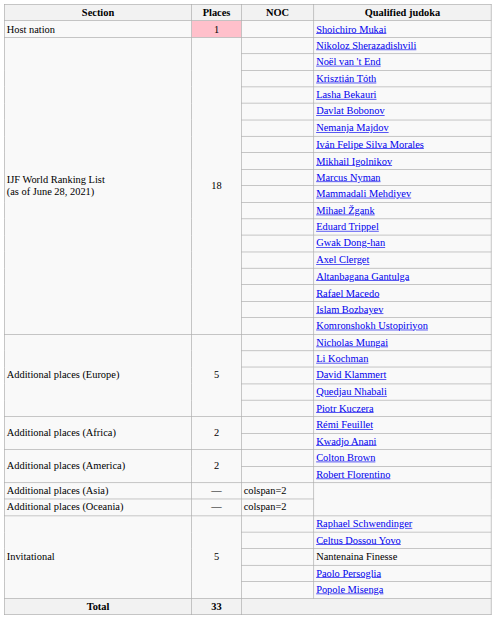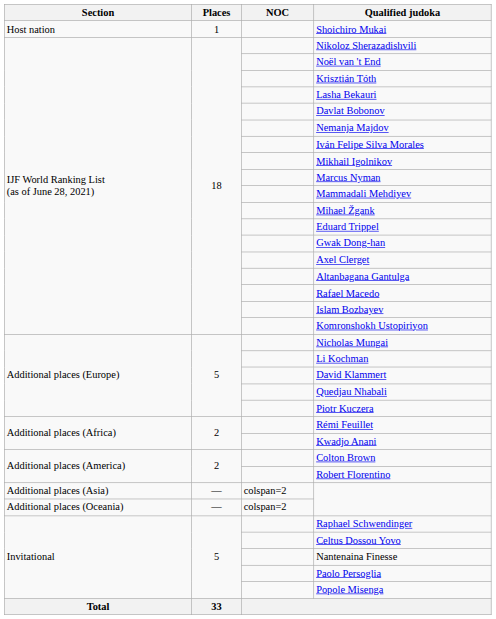(217, 29) pink background -> (217, 29) no background
